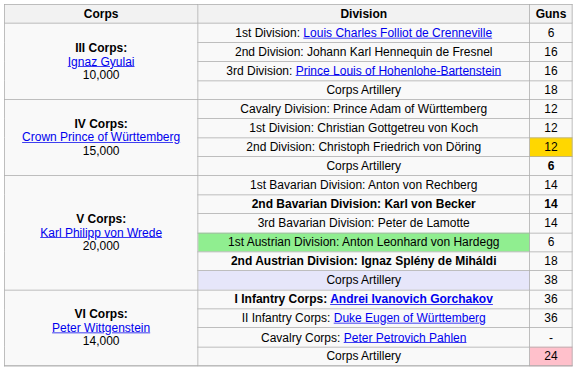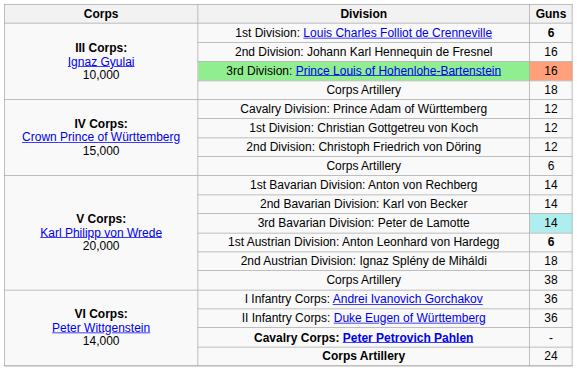(551, 33) normal -> (551, 33) bold
(364, 71) no background -> (364, 71) lightgreen background
(551, 71) no background -> (551, 71) lightsalmon background
(551, 147) gold background -> (551, 147) no background
(551, 166) bold -> (551, 166) normal
(364, 204) bold -> (364, 204) normal
(551, 204) bold -> (551, 204) normal
(551, 223) no background -> (551, 223) paleturquoise background
(364, 242) lightgreen background -> (364, 242) no background
(551, 242) normal -> (551, 242) bold
(364, 261) bold -> (364, 261) normal
(364, 280) lavender background -> (364, 280) no background
(364, 299) bold -> (364, 299) normal
(364, 337) normal -> (364, 337) bold
(364, 356) normal -> (364, 356) bold
(551, 356) pink background -> (551, 356) no background
